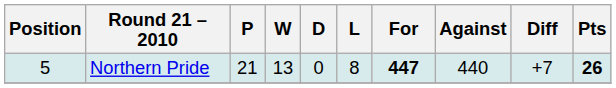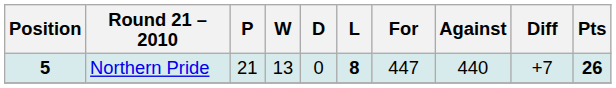(45, 68) normal -> (45, 68) bold
(354, 68) normal -> (354, 68) bold
(404, 68) bold -> (404, 68) normal
